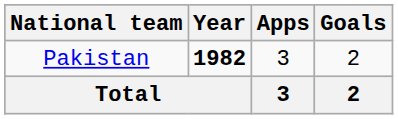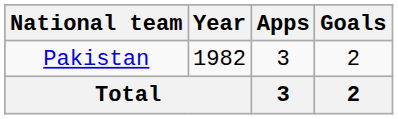(220, 59) bold -> (220, 59) normal
